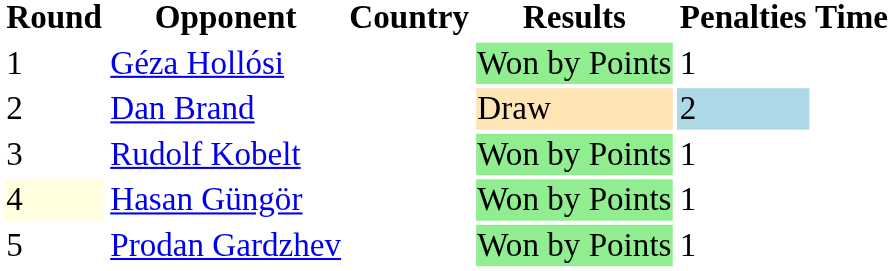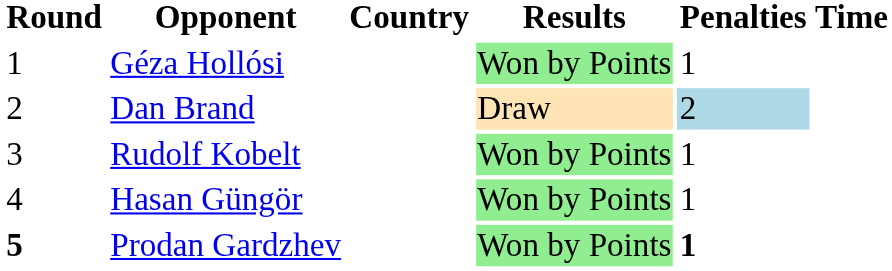(14, 199) lightyellow background -> (14, 199) no background
(14, 245) normal -> (14, 245) bold
(688, 245) normal -> (688, 245) bold
